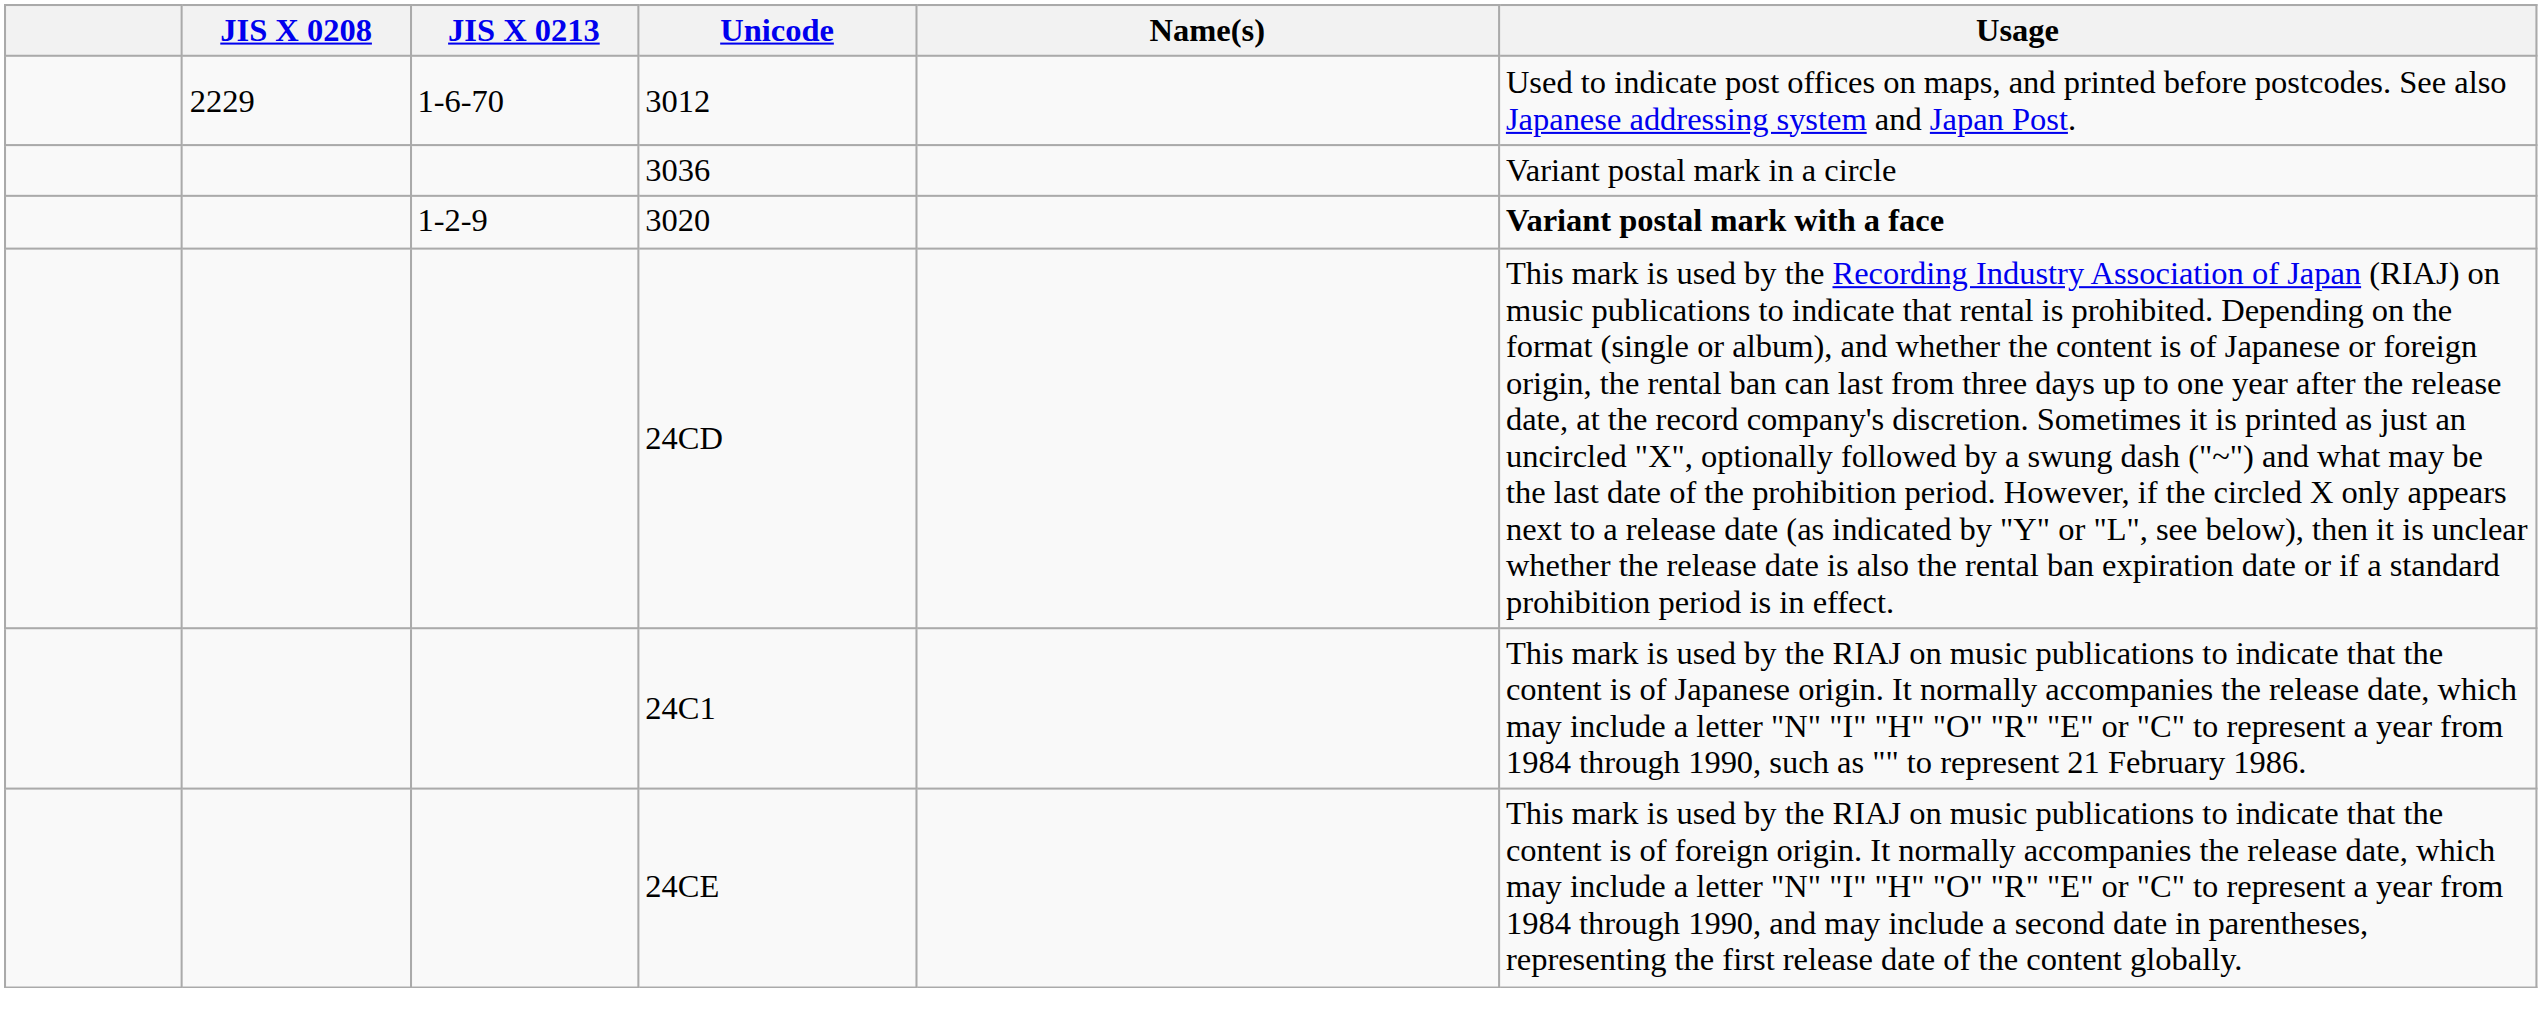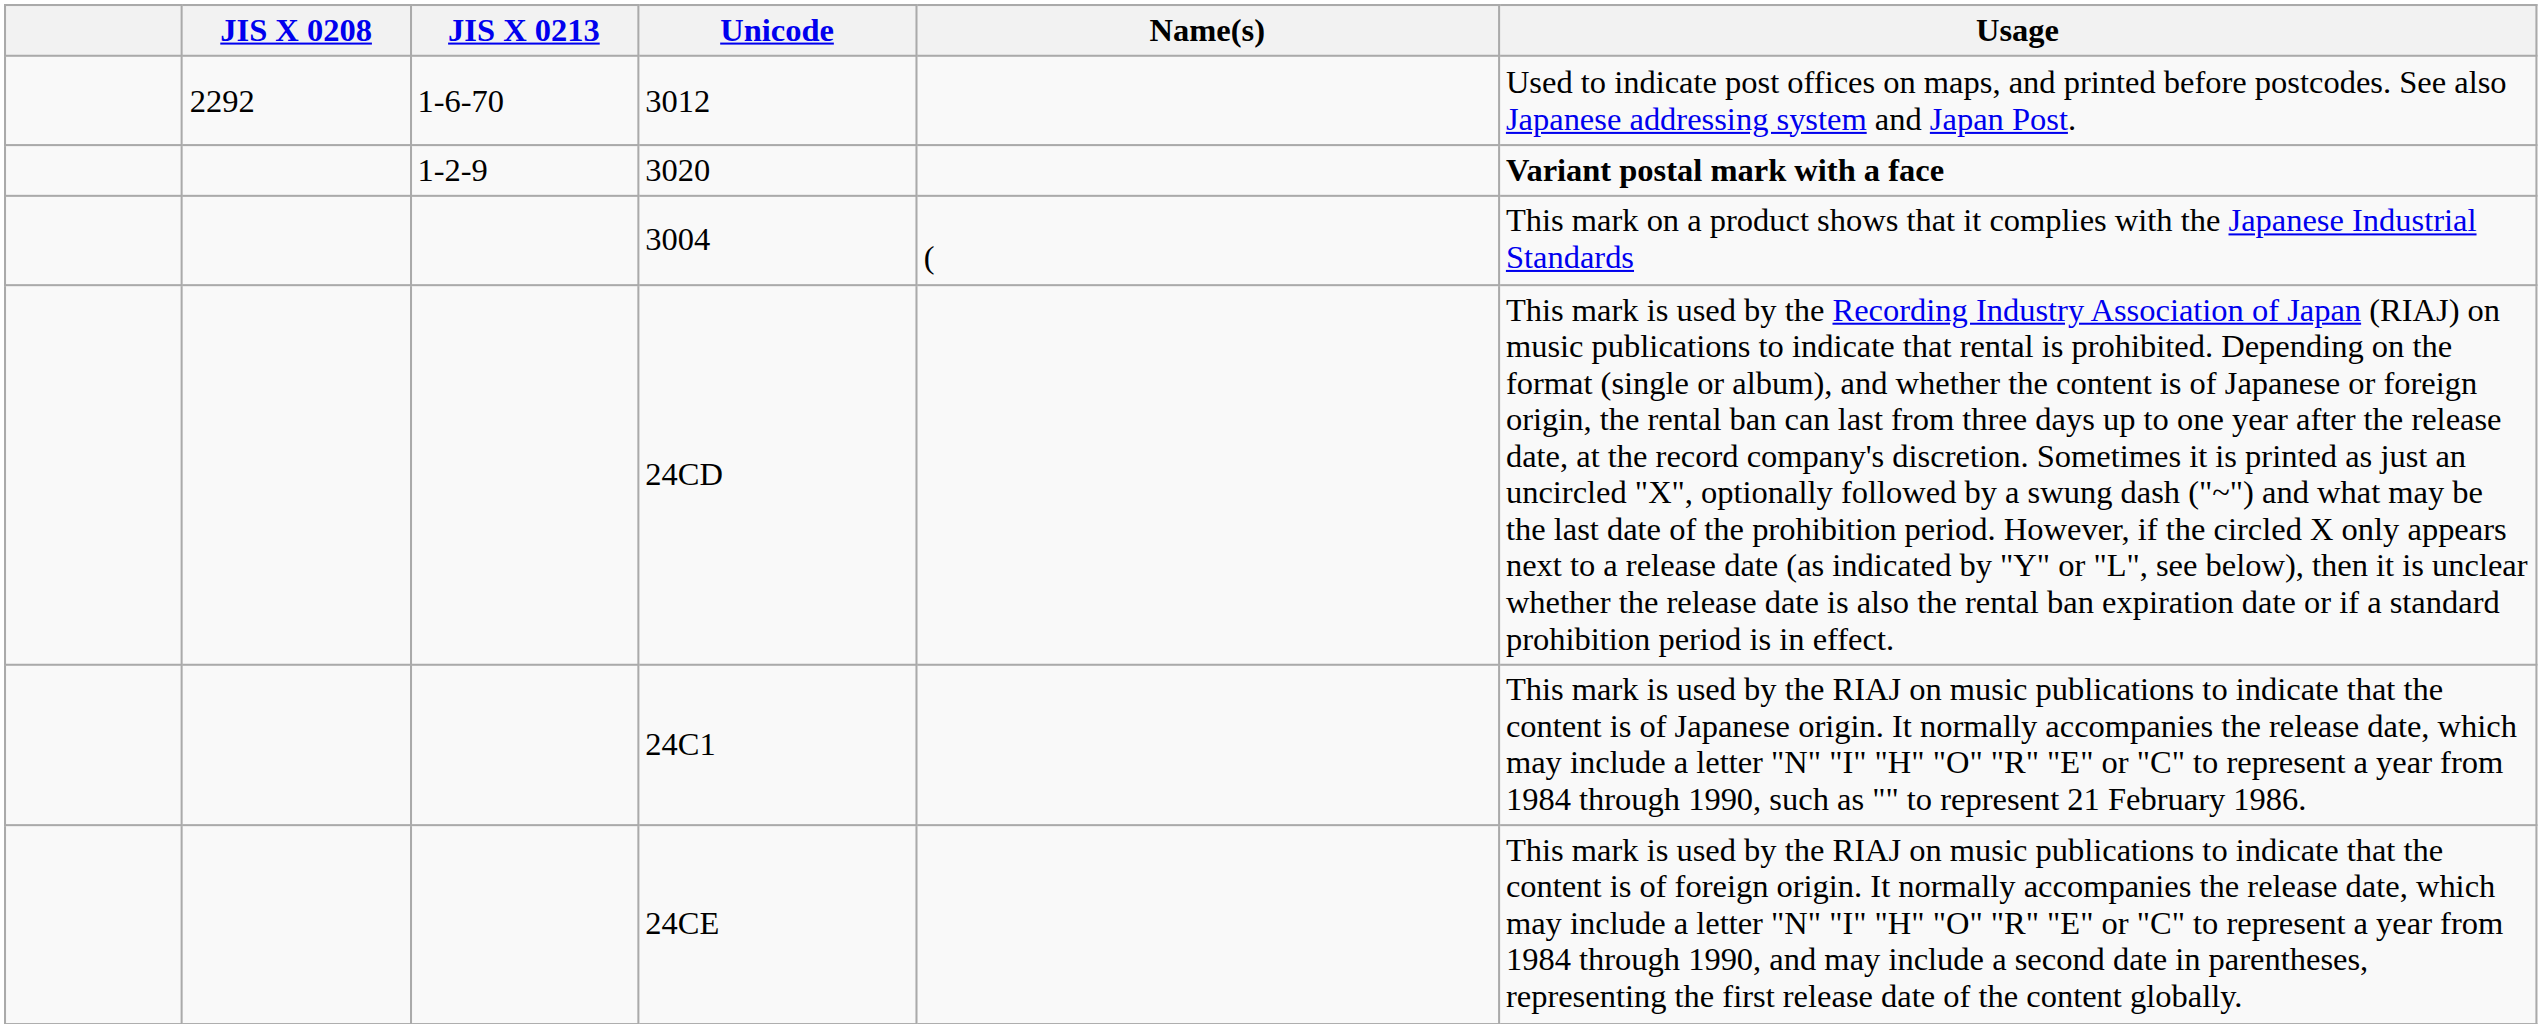(222, 100) 2229 -> (222, 100) 2292
- row: (678, 169)
+ row: (678, 239)
